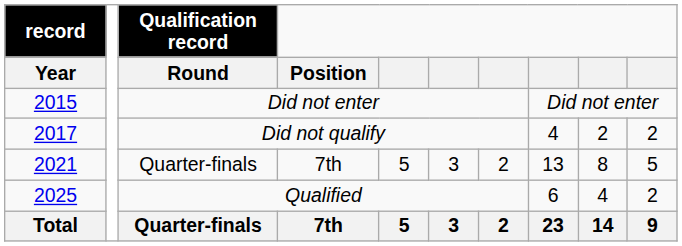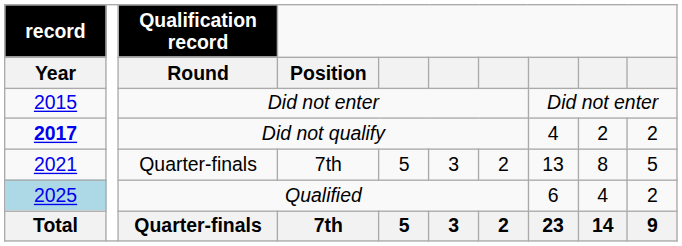(56, 134) normal -> (56, 134) bold
(56, 196) no background -> (56, 196) lightblue background
